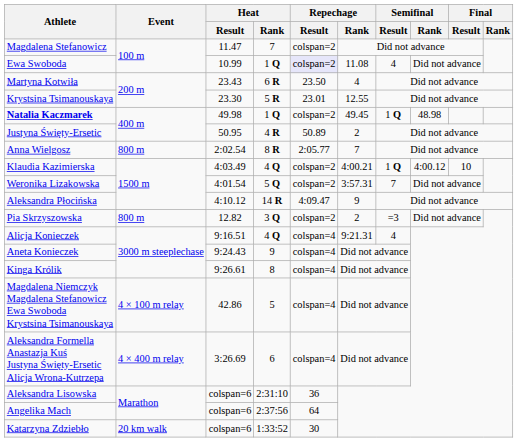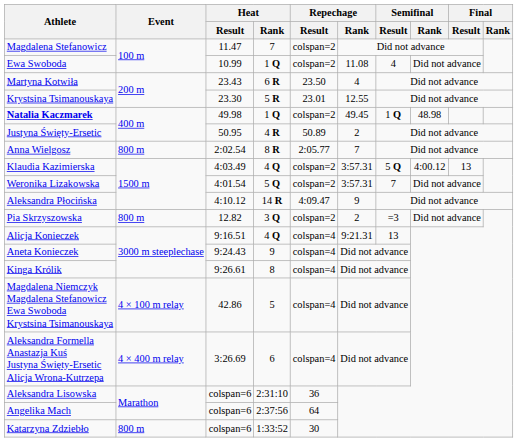(314, 64) lavender background -> (314, 64) no background
(357, 167) 4:00.21 -> (357, 167) 3:57.31
(393, 167) 1 Q -> (393, 167) 5 Q
(466, 167) 10 -> (466, 167) 13
(393, 235) 4 -> (393, 235) 13
(143, 428) 20 km walk -> (131, 428) 800 m
